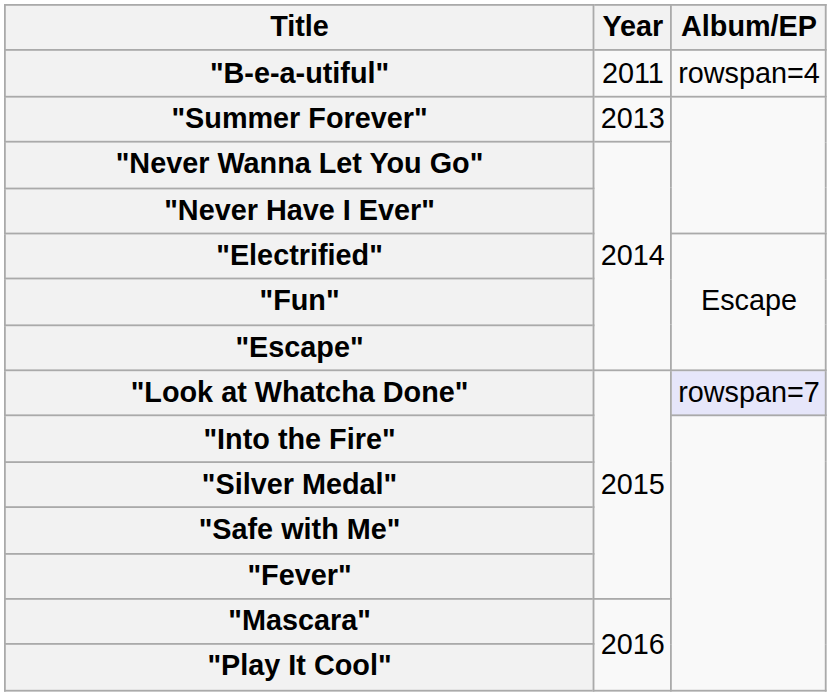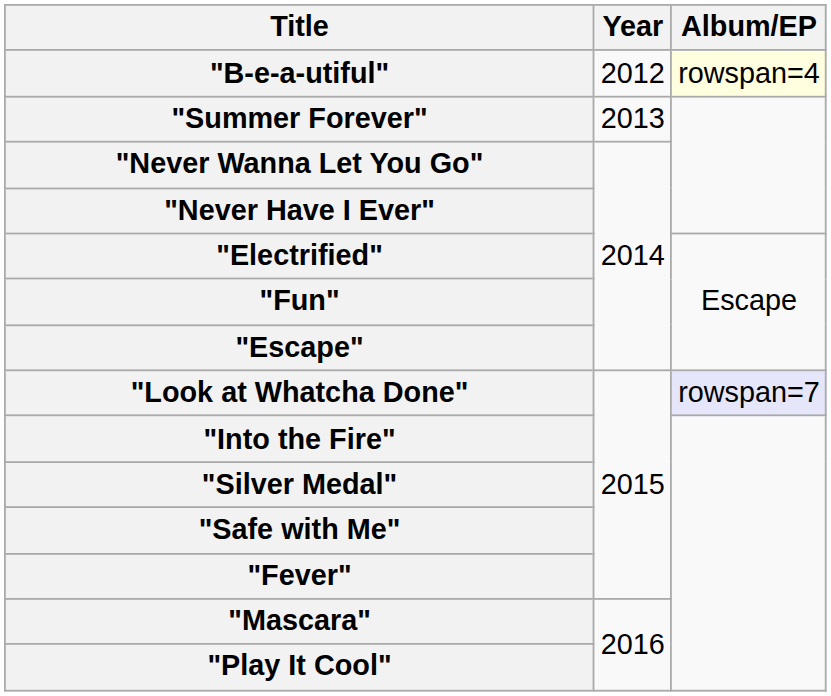(633, 73) 2011 -> (633, 73) 2012
(749, 73) no background -> (749, 73) lightyellow background
